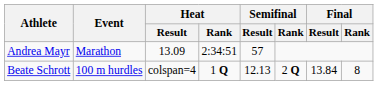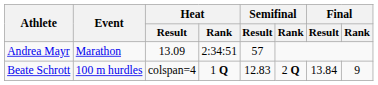(257, 71) 12.13 -> (257, 71) 12.83
(357, 71) 8 -> (357, 71) 9
